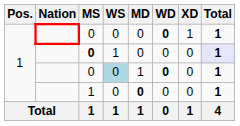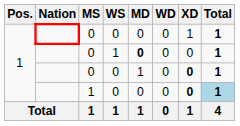(166, 34) bold -> (166, 34) normal
(91, 53) bold -> (91, 53) normal
(140, 53) normal -> (140, 53) bold
(218, 53) lavender background -> (218, 53) no background
(116, 72) lightblue background -> (116, 72) no background
(166, 72) bold -> (166, 72) normal
(190, 72) normal -> (190, 72) bold
(140, 92) bold -> (140, 92) normal
(190, 92) normal -> (190, 92) bold
(218, 92) no background -> (218, 92) lightblue background
